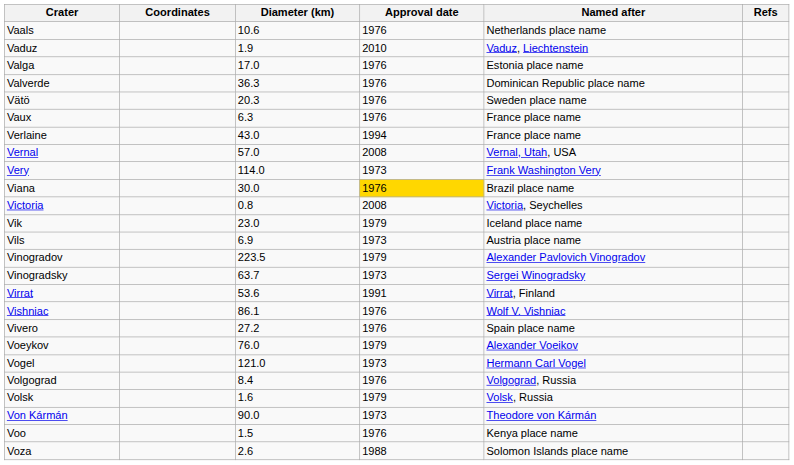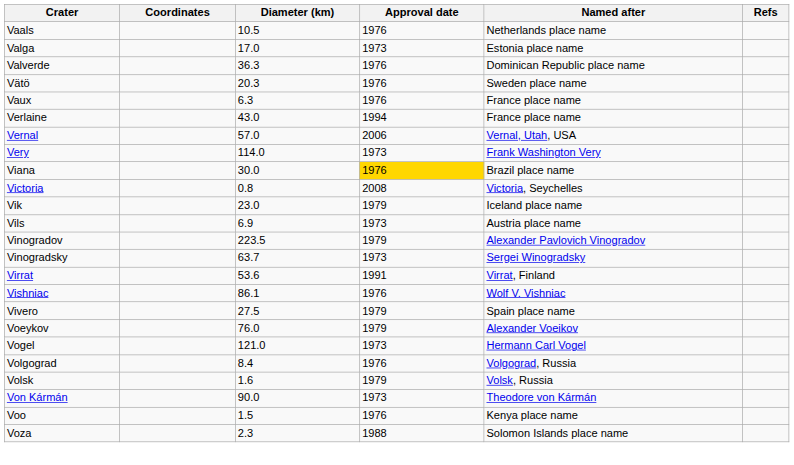(249, 30) 10.6 -> (249, 30) 10.5
- row: (22, 48)
(374, 65) 1976 -> (374, 48) 1973
(374, 153) 2008 -> (374, 135) 2006
(249, 328) 27.2 -> (249, 310) 27.5
(374, 328) 1976 -> (374, 310) 1979
(246, 450) 2.6 -> (246, 433) 2.3
